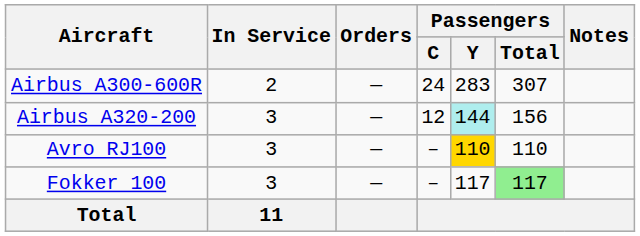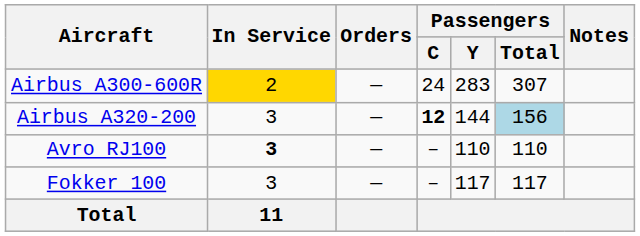(271, 86) no background -> (271, 86) gold background
(433, 118) normal -> (433, 118) bold
(473, 118) paleturquoise background -> (473, 118) no background
(530, 118) no background -> (530, 118) lightblue background
(271, 151) normal -> (271, 151) bold
(473, 151) gold background -> (473, 151) no background
(530, 183) lightgreen background -> (530, 183) no background
